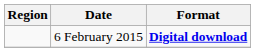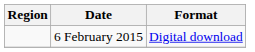(198, 36) bold -> (196, 36) normal
